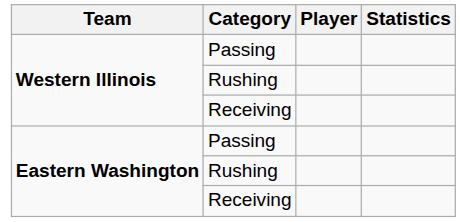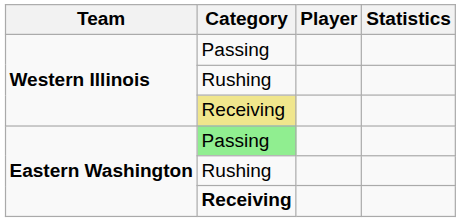(250, 110) no background -> (243, 110) khaki background
(242, 140) no background -> (235, 140) lightgreen background
(250, 200) normal -> (247, 200) bold
